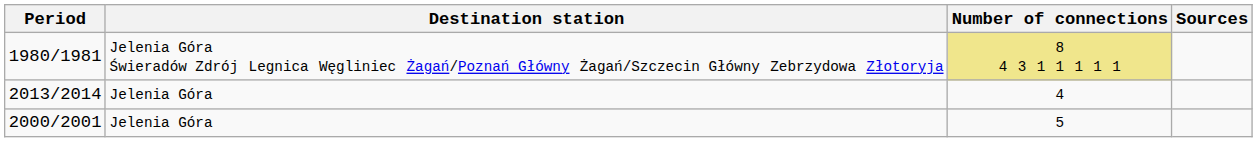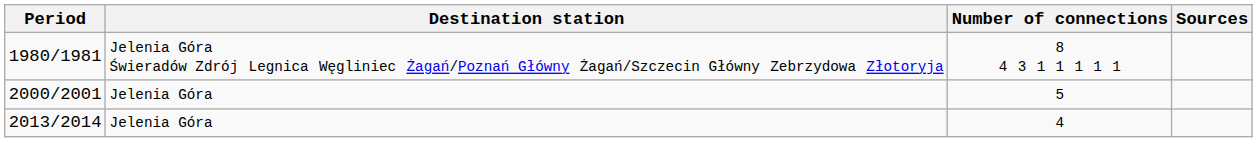(1060, 58) khaki background -> (1060, 58) no background
rows swapped: (55, 122) <-> (55, 94)
